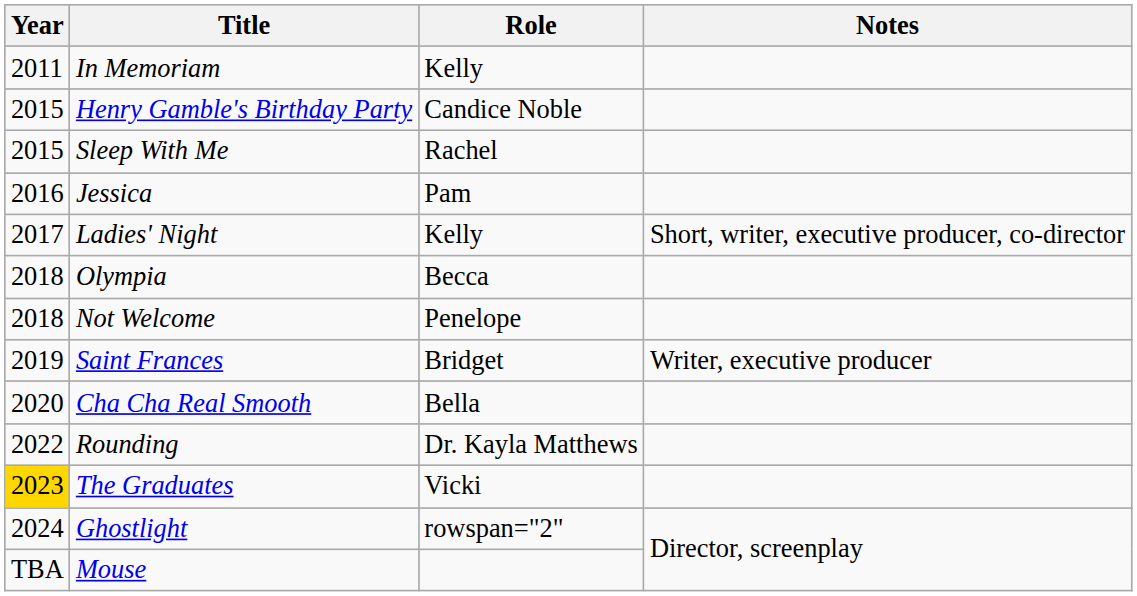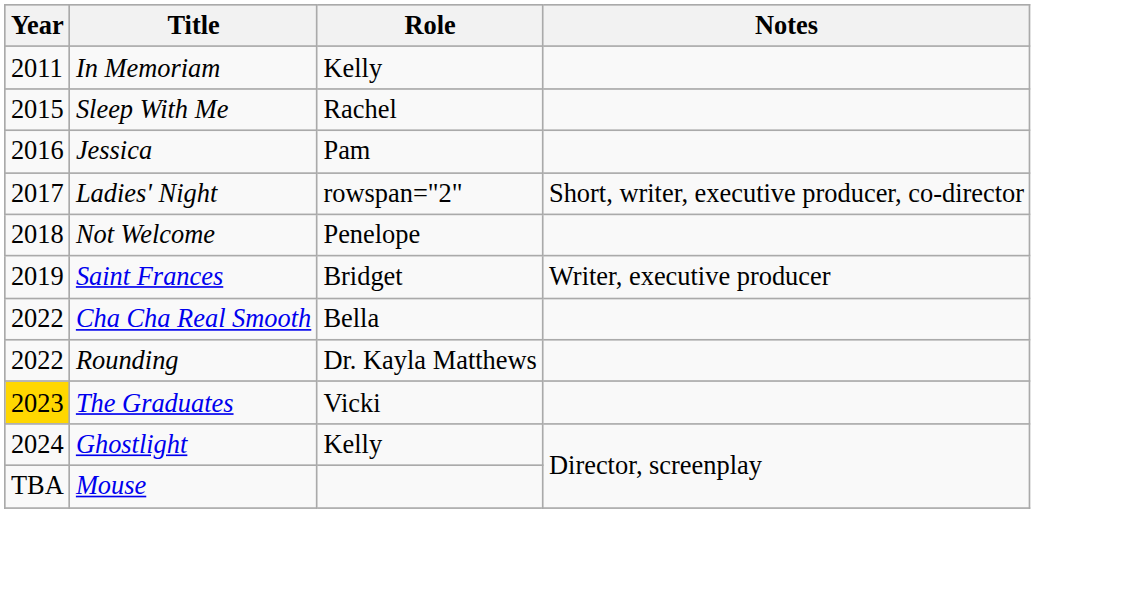- row: (244, 109)
(454, 234) Kelly -> (393, 192) rowspan="2"
- row: (121, 276)
(37, 402) 2020 -> (37, 318) 2022
(494, 527) rowspan="2" -> (353, 444) Kelly
